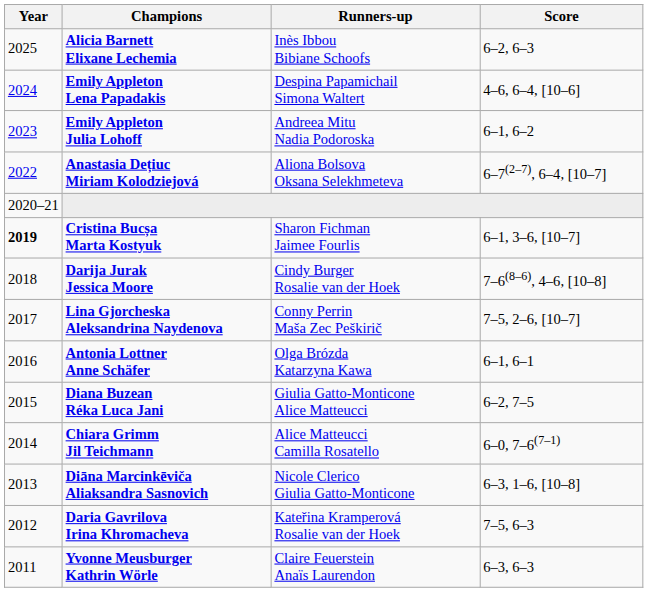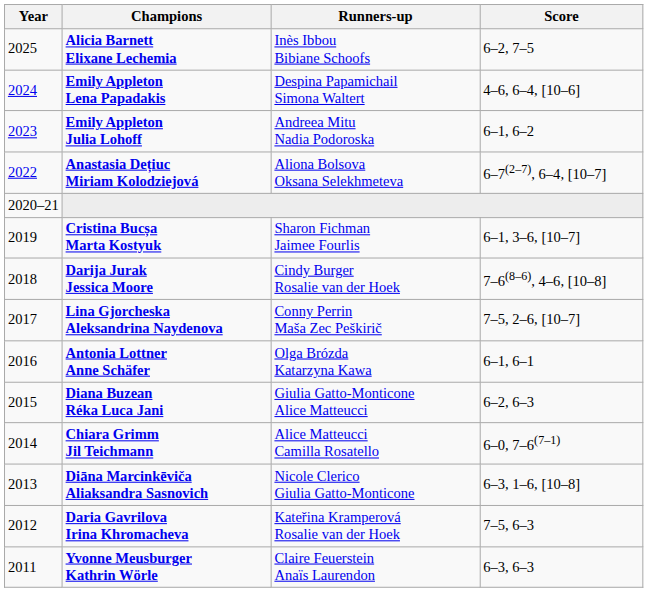(509, 49) 6–2, 6–3 -> (509, 49) 6–2, 7–5
(22, 238) bold -> (22, 238) normal
(509, 402) 6–2, 7–5 -> (509, 402) 6–2, 6–3
